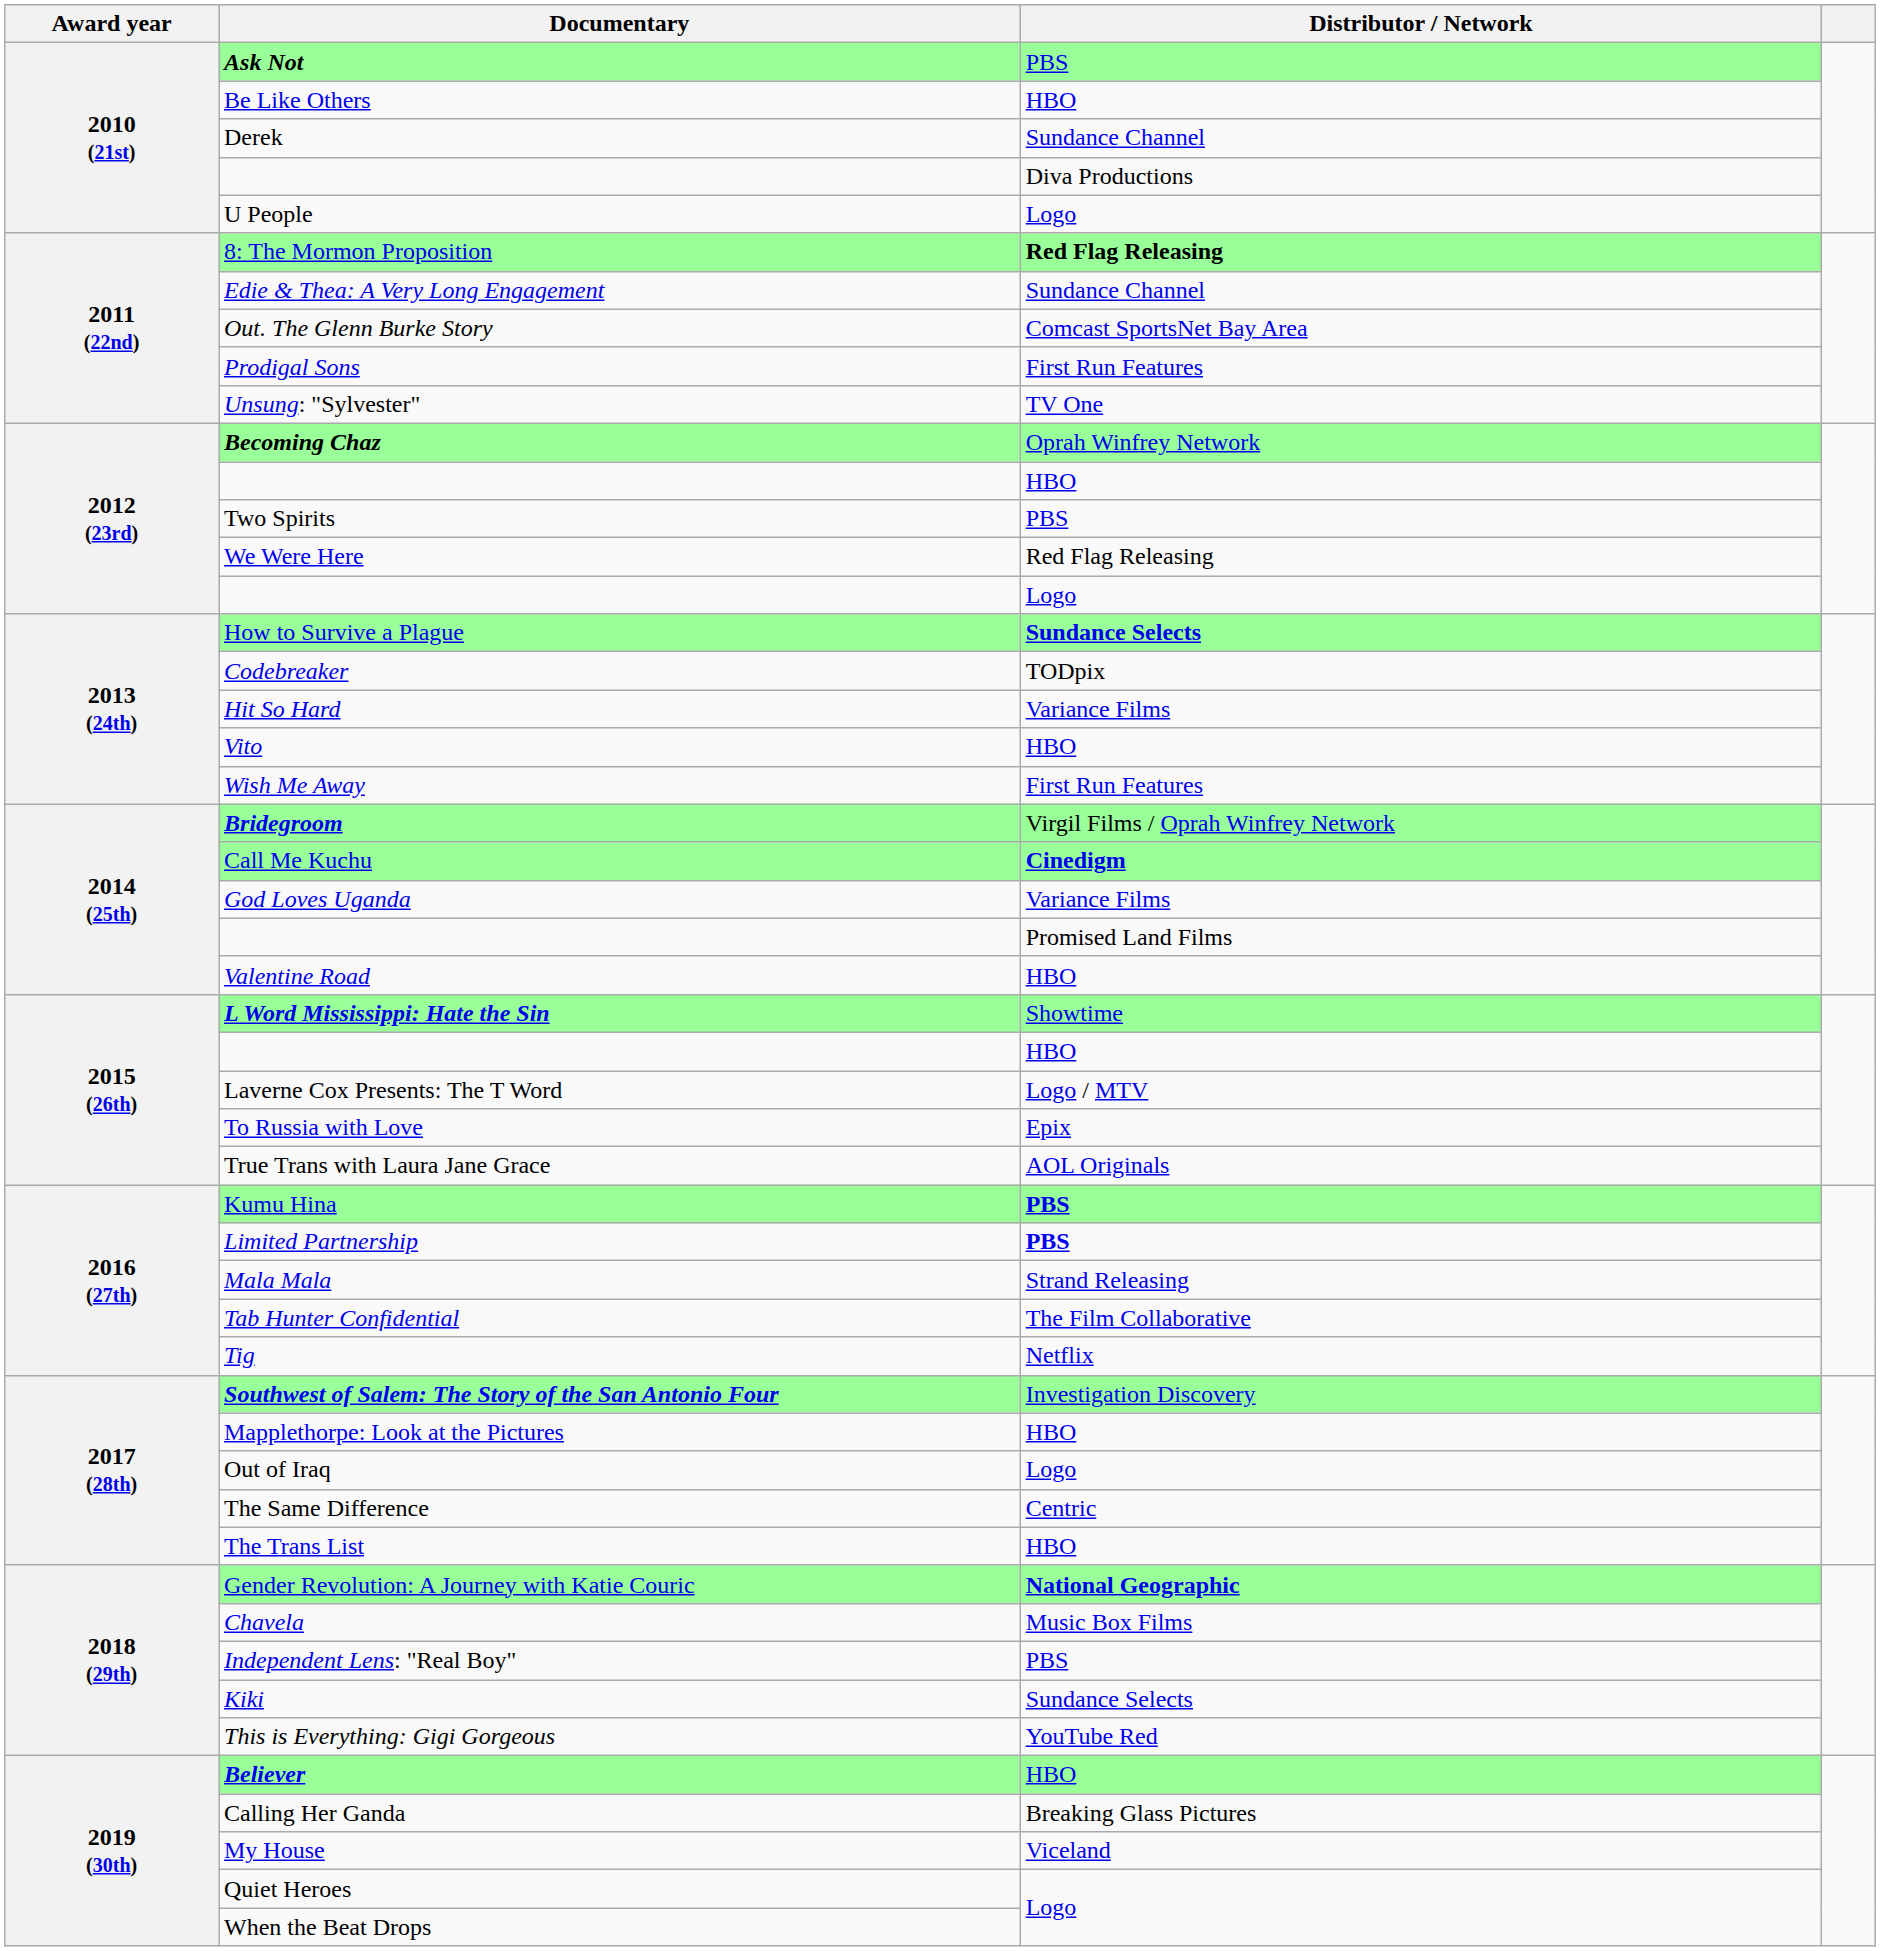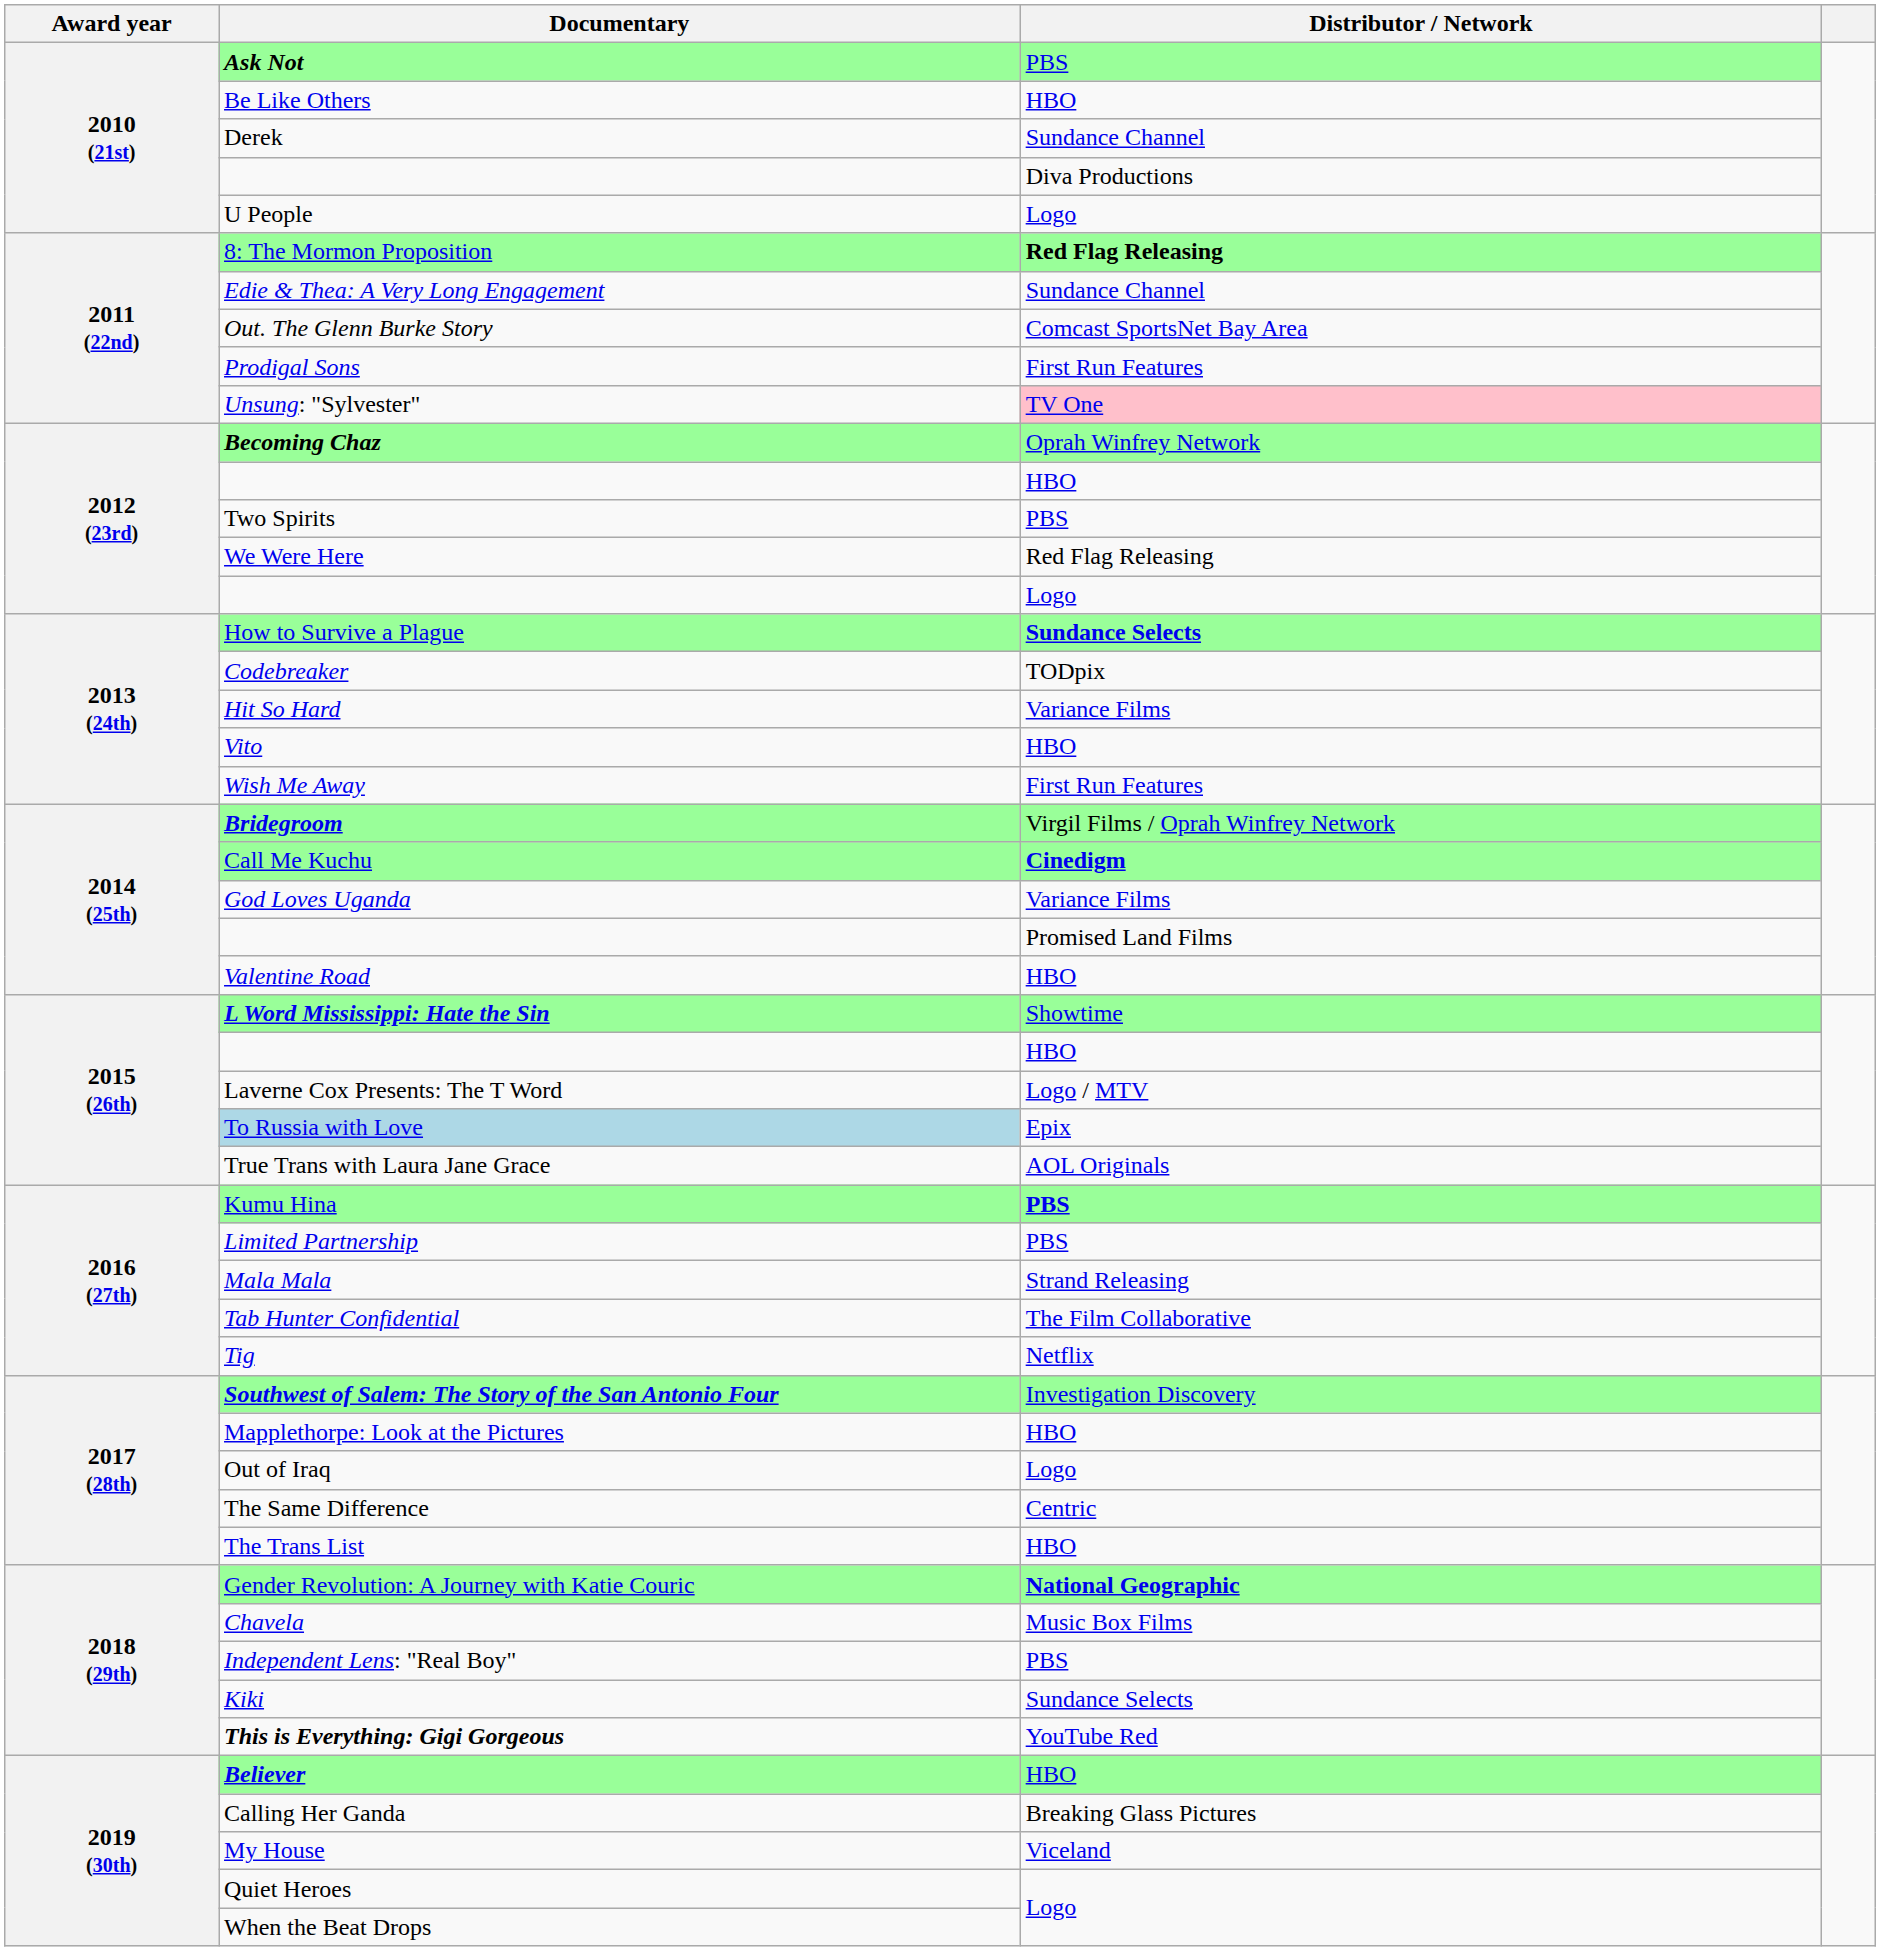(1064, 404) no background -> (1064, 404) pink background
(324, 1127) no background -> (324, 1127) lightblue background
(1048, 1241) bold -> (1047, 1241) normal
(390, 1736) normal -> (394, 1736) bold
